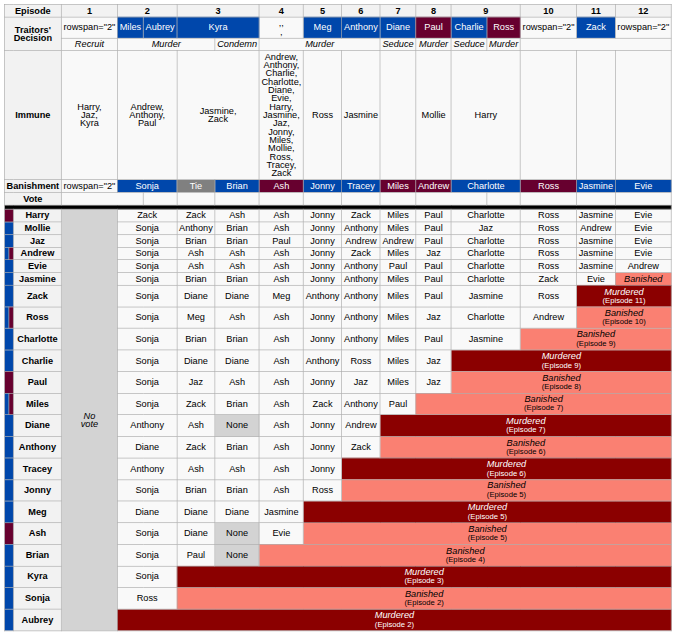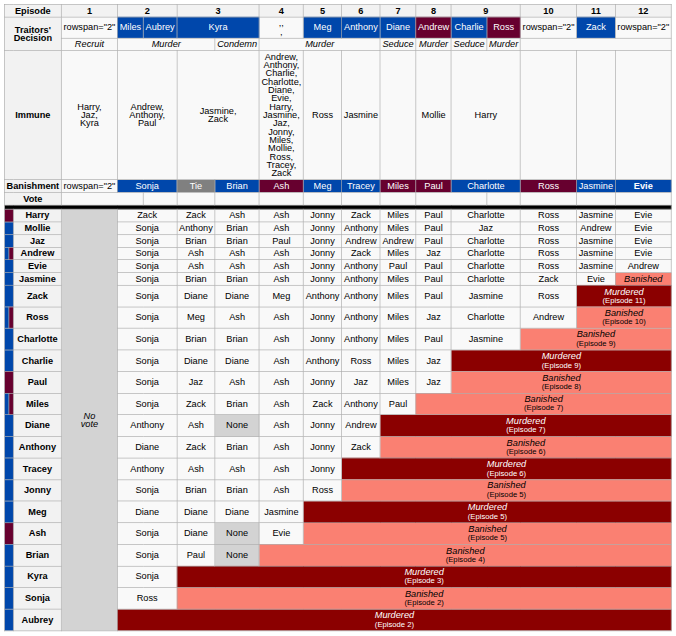(434, 28) Paul -> (434, 28) Andrew
(323, 186) Jonny -> (323, 186) Meg
(434, 186) Andrew -> (434, 186) Paul
(643, 186) normal -> (643, 186) bold
